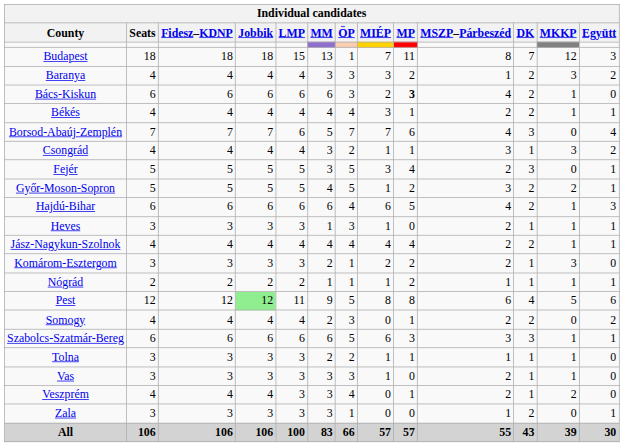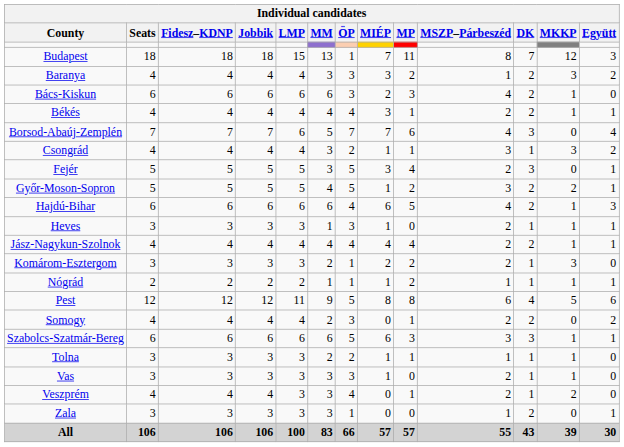(412, 94) bold -> (412, 94) normal
(267, 301) lightgreen background -> (267, 301) no background
